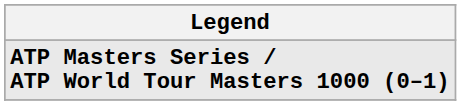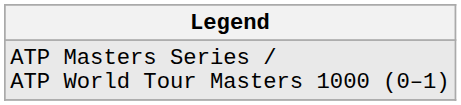(230, 70) bold -> (230, 70) normal
